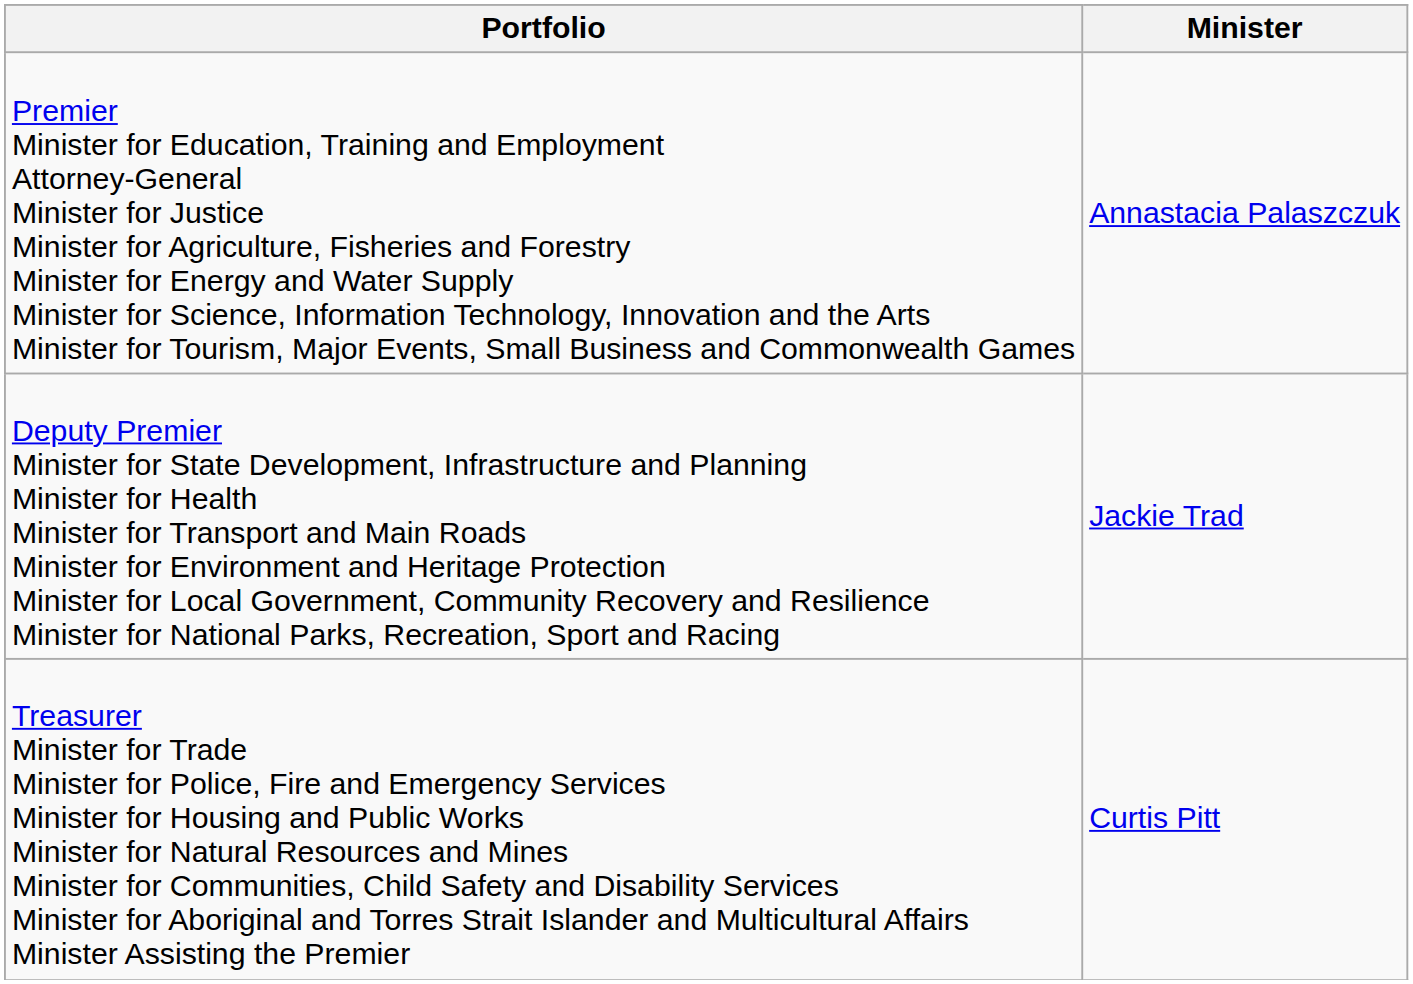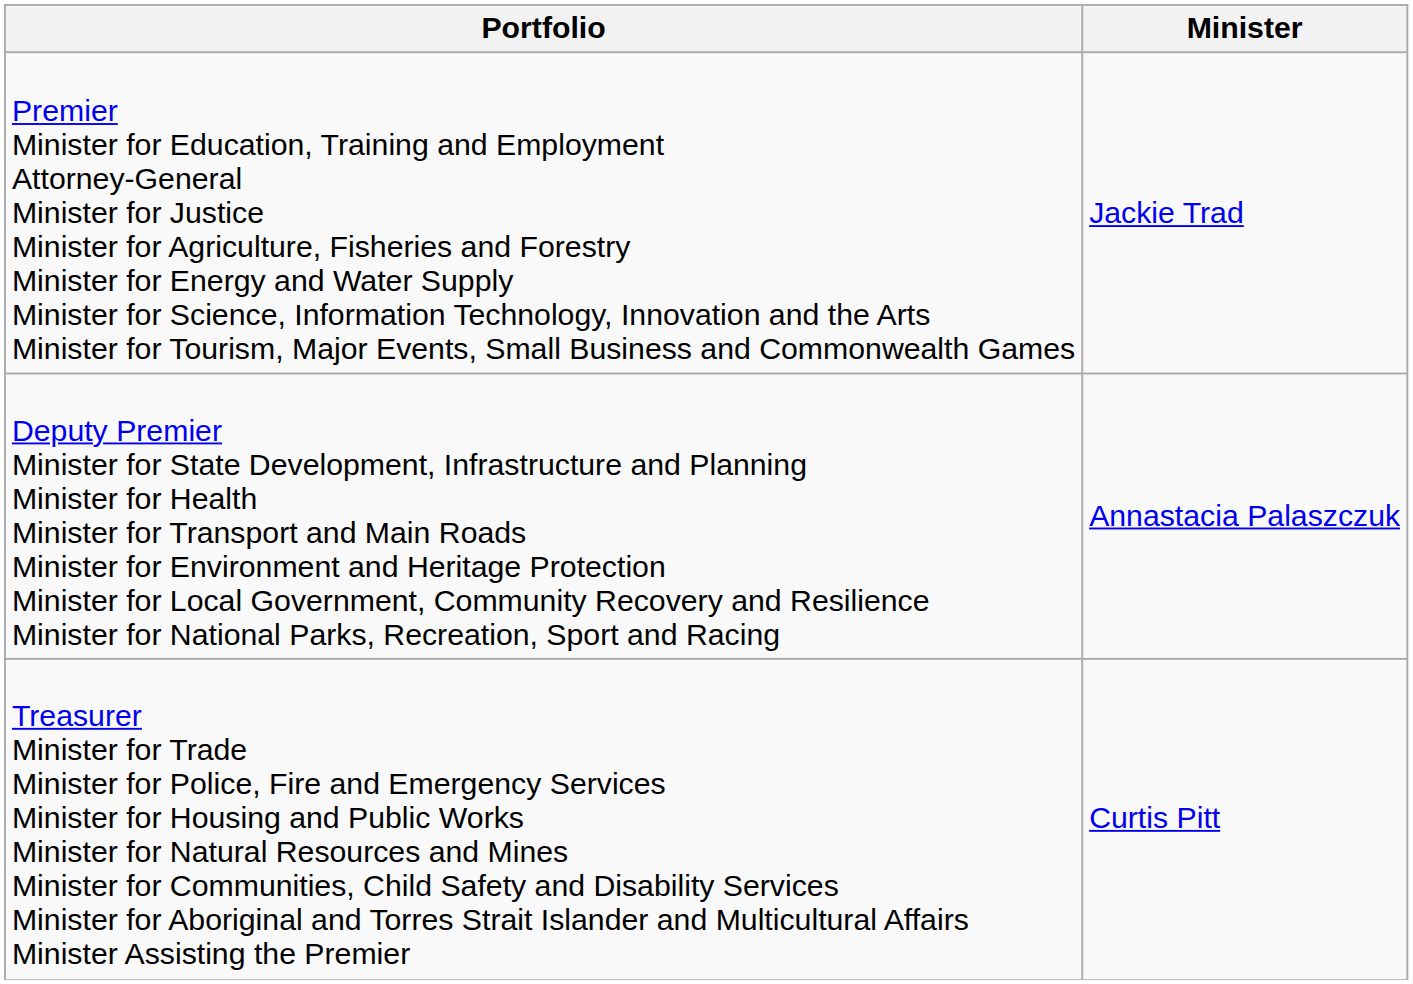(1245, 212) Annastacia Palaszczuk -> (1166, 212) Jackie Trad
(1166, 515) Jackie Trad -> (1245, 515) Annastacia Palaszczuk
